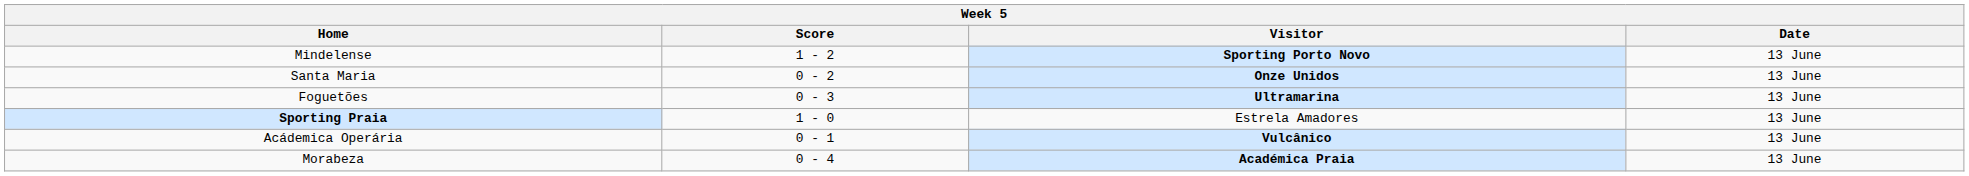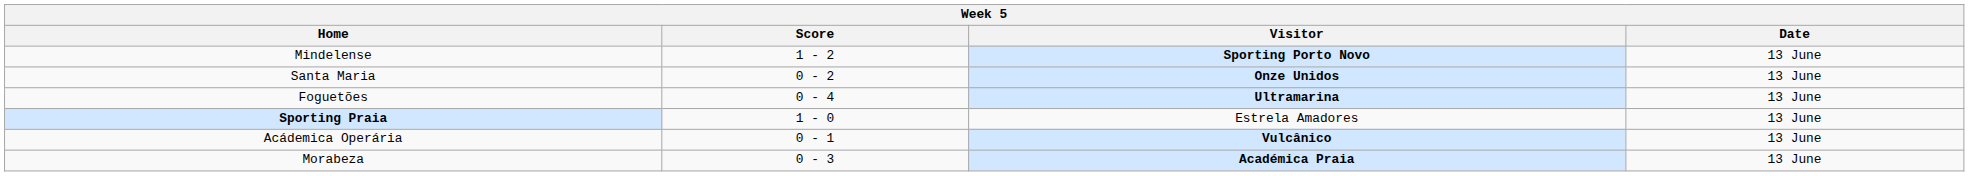(815, 98) 0 - 3 -> (815, 98) 0 - 4
(815, 160) 0 - 4 -> (815, 160) 0 - 3
